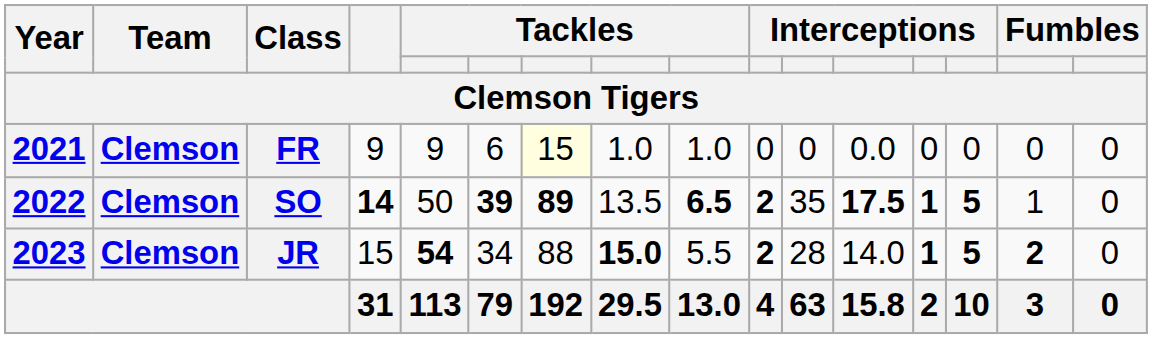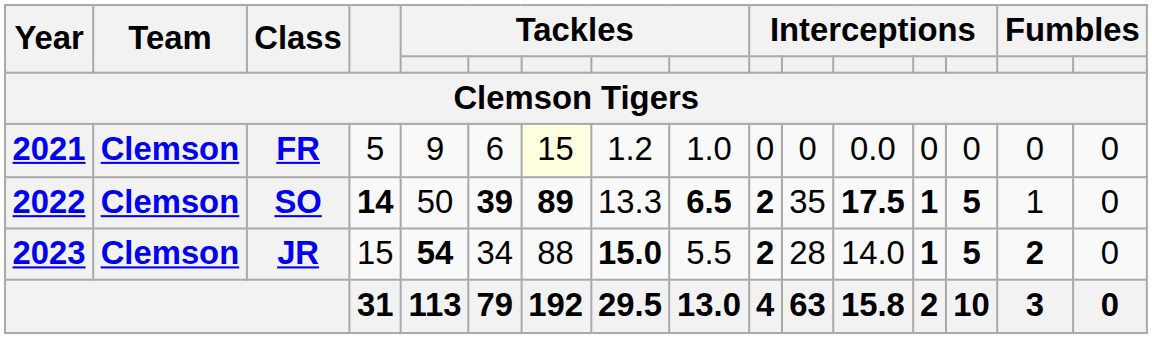(375, 149) 9 -> (375, 149) 5
(630, 149) 1.0 -> (630, 149) 1.2
(630, 201) 13.5 -> (630, 201) 13.3
